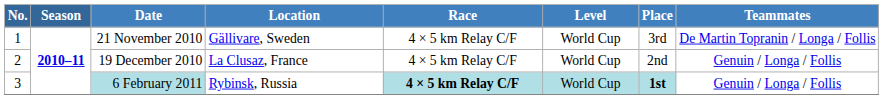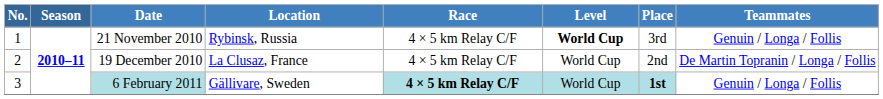(259, 38) Gällivare, Sweden -> (253, 38) Rybinsk, Russia
(590, 38) normal -> (590, 38) bold
(777, 38) De Martin Topranin / Longa / Follis -> (777, 38) Genuin / Longa / Follis
(777, 61) Genuin / Longa / Follis -> (777, 61) De Martin Topranin / Longa / Follis
(253, 83) Rybinsk, Russia -> (259, 83) Gällivare, Sweden
